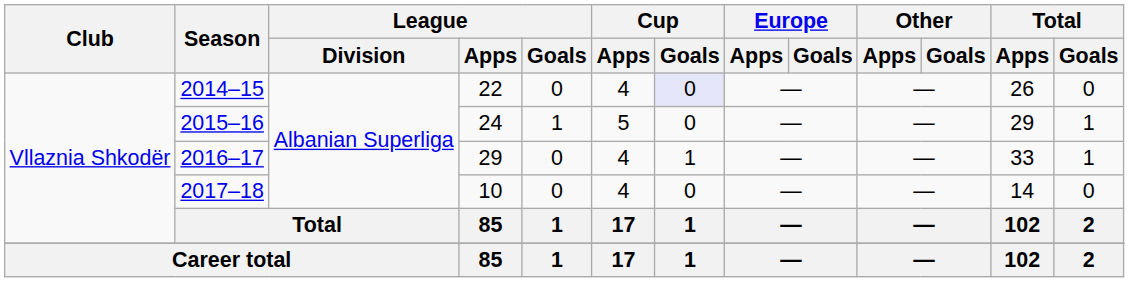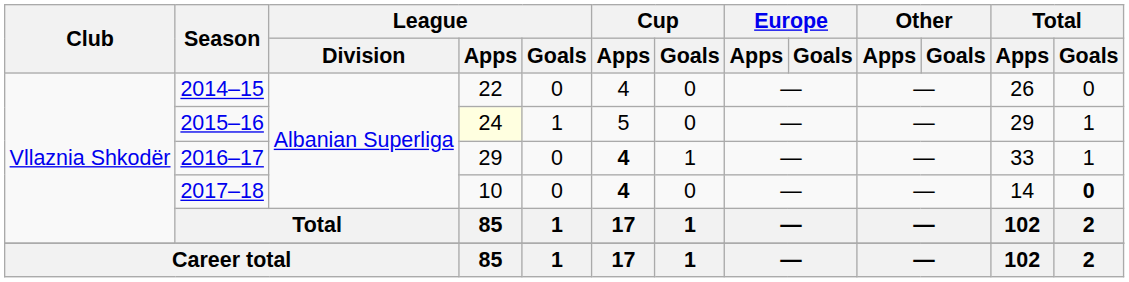(690, 89) lavender background -> (690, 89) no background
(490, 123) no background -> (490, 123) lightyellow background
(623, 157) normal -> (623, 157) bold
(623, 191) normal -> (623, 191) bold
(1089, 191) normal -> (1089, 191) bold
